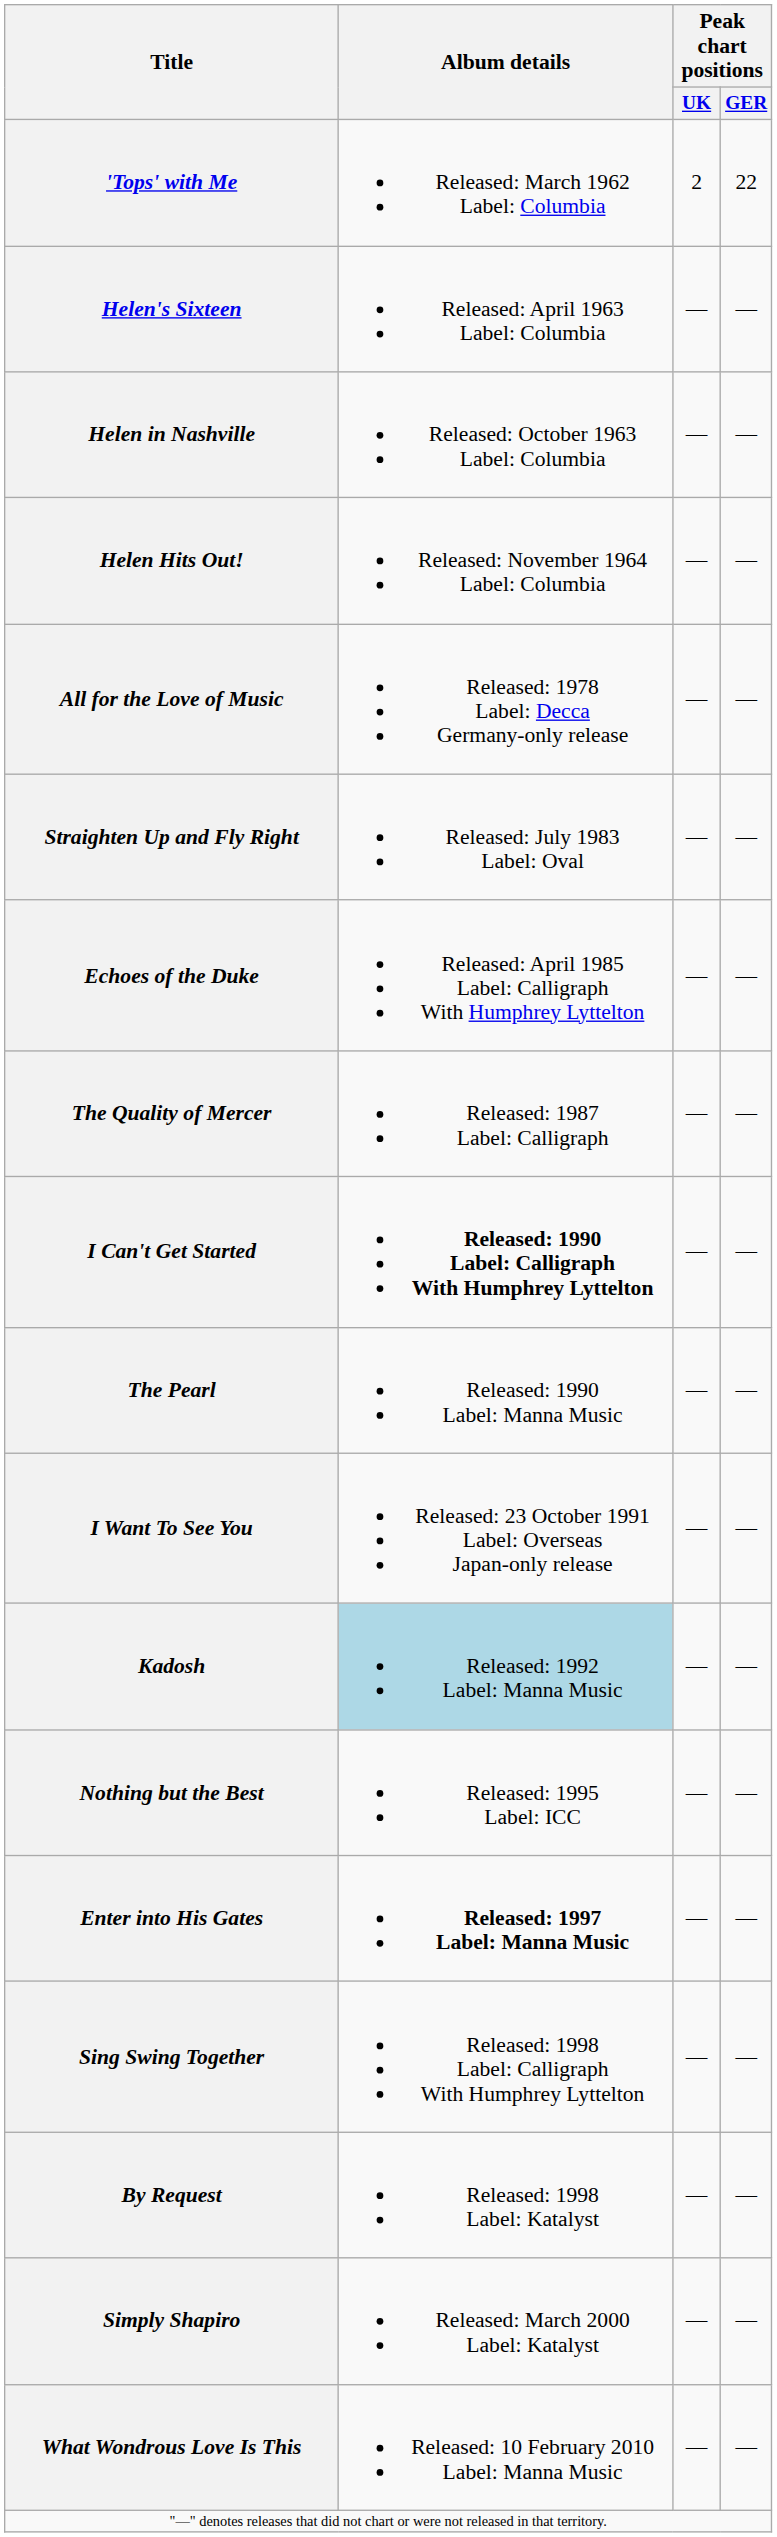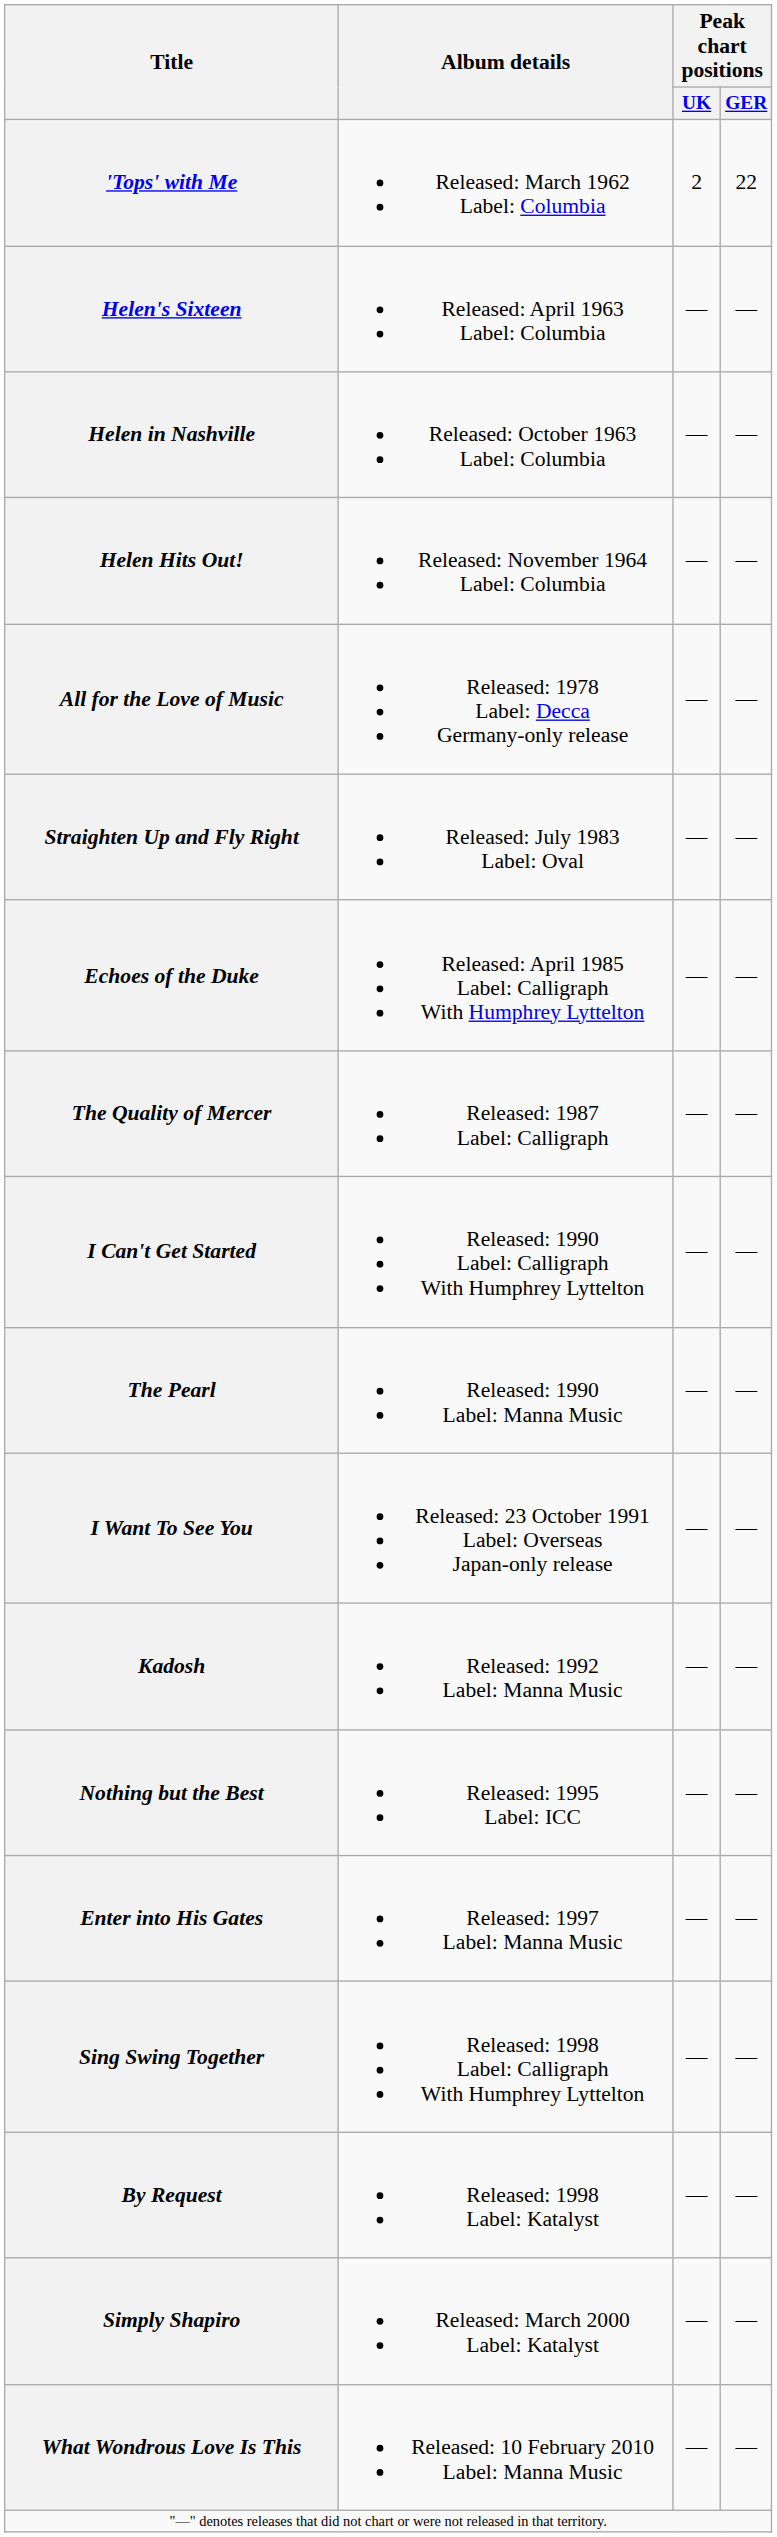(506, 1264) bold -> (506, 1264) normal
(506, 1679) lightblue background -> (506, 1679) no background
(506, 1931) bold -> (506, 1931) normal
